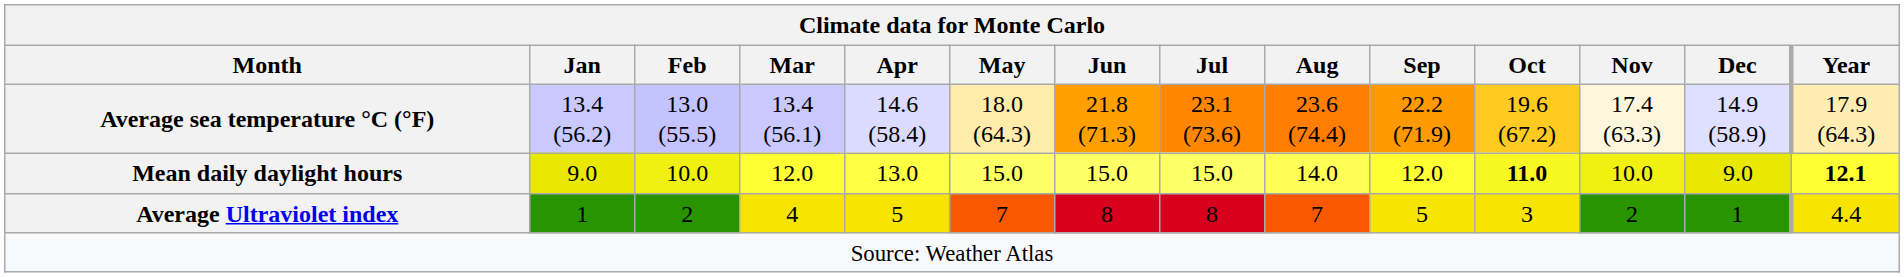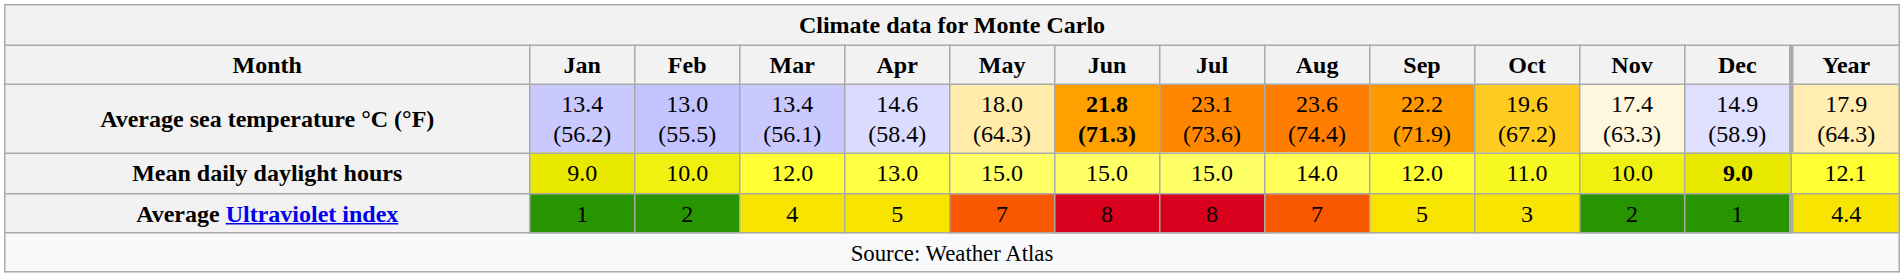(1107, 119) normal -> (1107, 119) bold
(1527, 173) bold -> (1527, 173) normal
(1738, 173) normal -> (1738, 173) bold
(1845, 173) bold -> (1845, 173) normal
